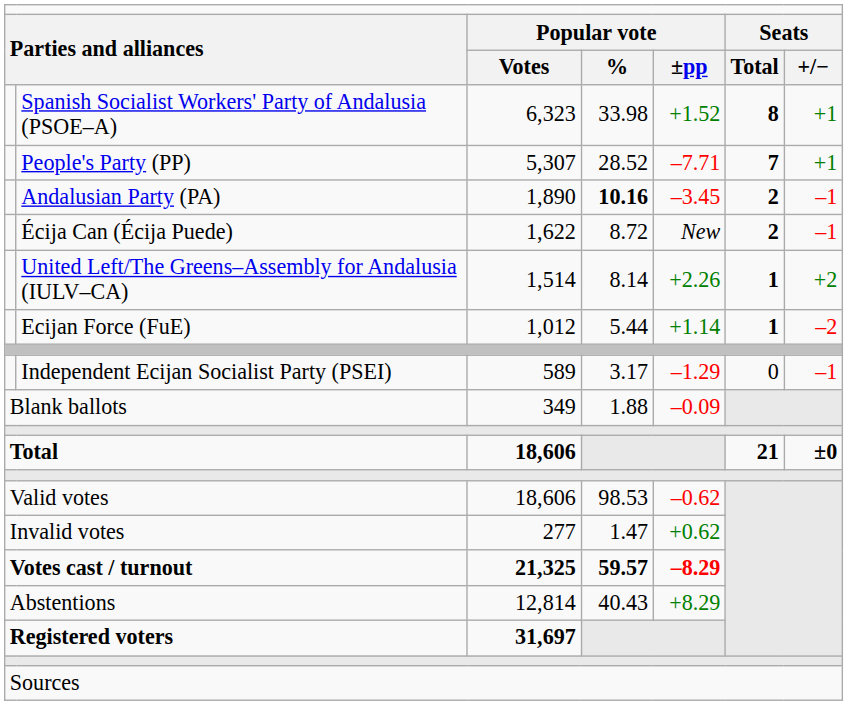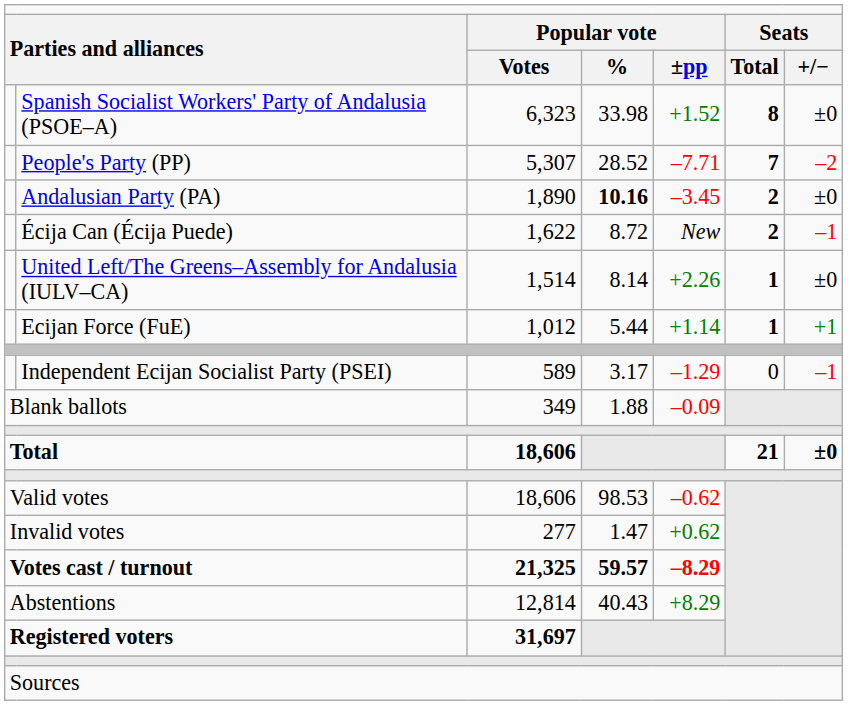(826, 114) +1 -> (826, 114) ±0
(826, 162) +1 -> (826, 162) –2
(826, 197) –1 -> (826, 197) ±0
(826, 279) +2 -> (826, 279) ±0
(826, 326) –2 -> (826, 326) +1
